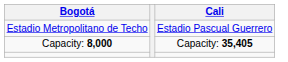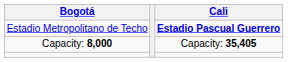(215, 28) normal -> (219, 28) bold
